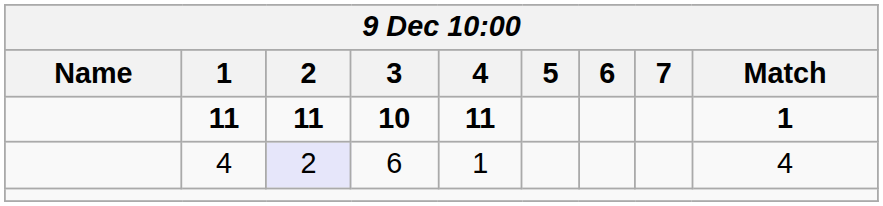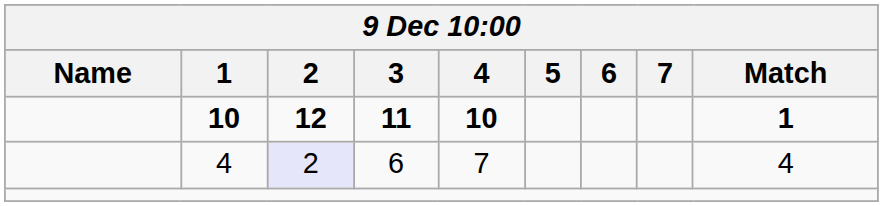(224, 118) 11 -> (224, 118) 10
(308, 118) 11 -> (311, 118) 12
(394, 118) 10 -> (396, 118) 11
(480, 118) 11 -> (481, 118) 10
(480, 164) 1 -> (481, 164) 7
